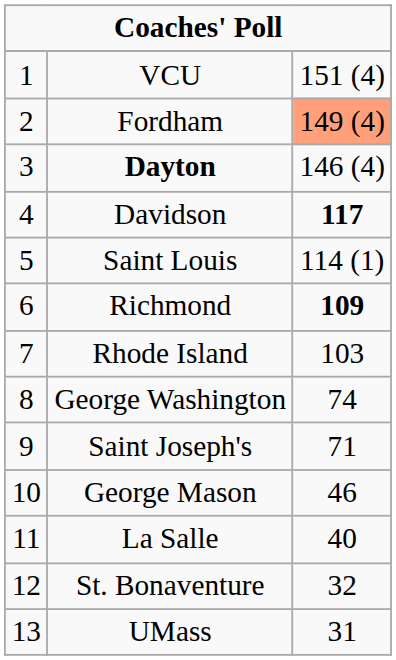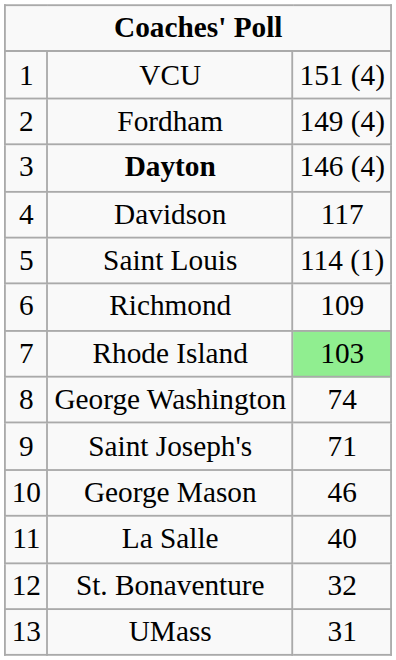(342, 120) lightsalmon background -> (342, 120) no background
(342, 213) bold -> (342, 213) normal
(342, 306) bold -> (342, 306) normal
(342, 353) no background -> (342, 353) lightgreen background
